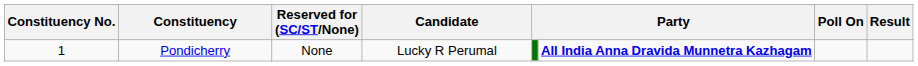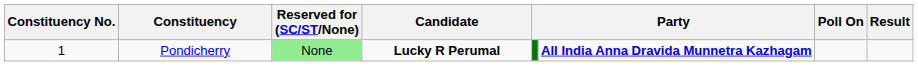(317, 50) no background -> (317, 50) lightgreen background
(447, 50) normal -> (447, 50) bold
